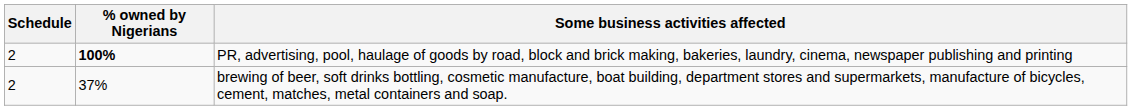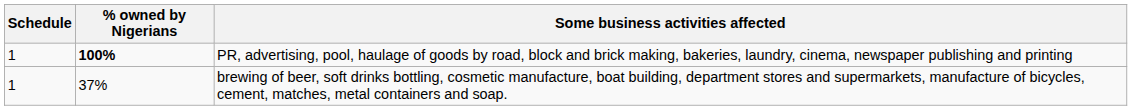(12, 54) 2 -> (12, 54) 1
(12, 85) 2 -> (12, 85) 1
